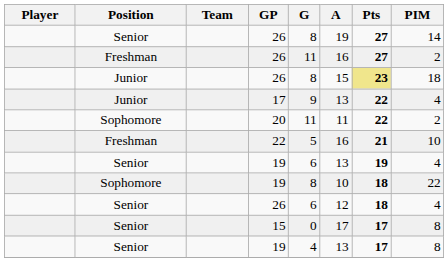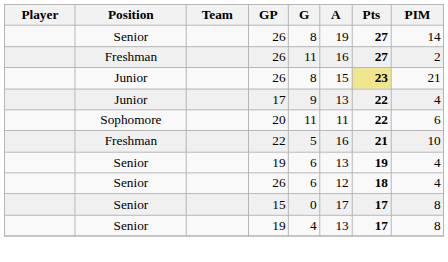(434, 78) 18 -> (434, 78) 21
(437, 120) 2 -> (437, 120) 6
- row: (131, 183)
